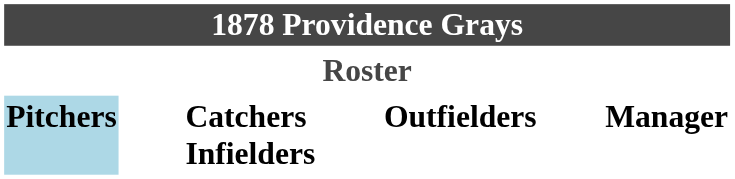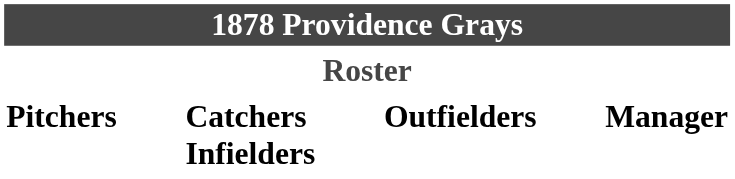(62, 115) lightblue background -> (62, 115) no background
